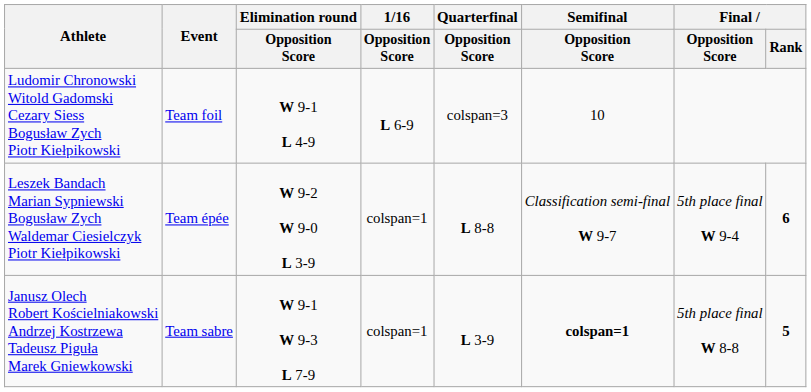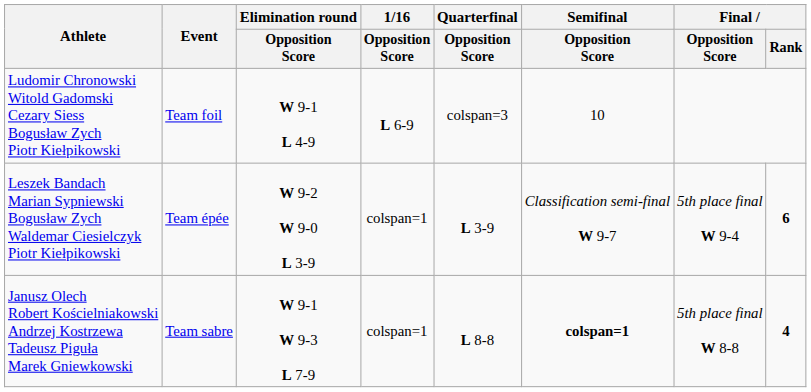(477, 228) L 8-8 -> (477, 228) L 3-9
(477, 340) L 3-9 -> (477, 340) L 8-8
(786, 331) 5 -> (786, 331) 4
